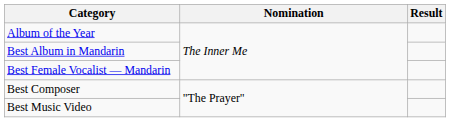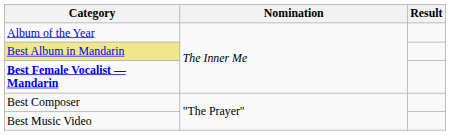(66, 51) no background -> (66, 51) khaki background
(89, 70) normal -> (66, 76) bold
